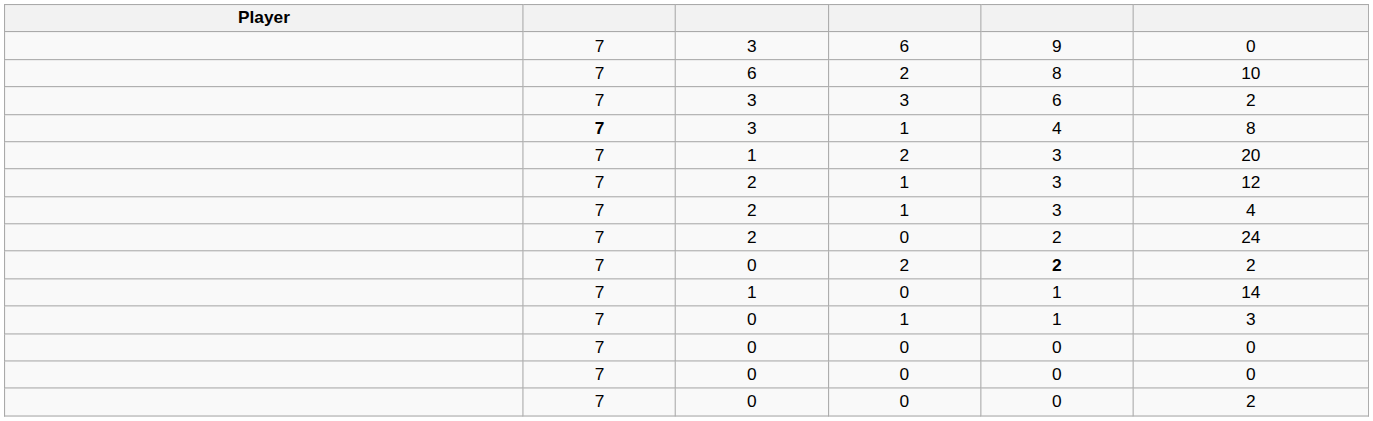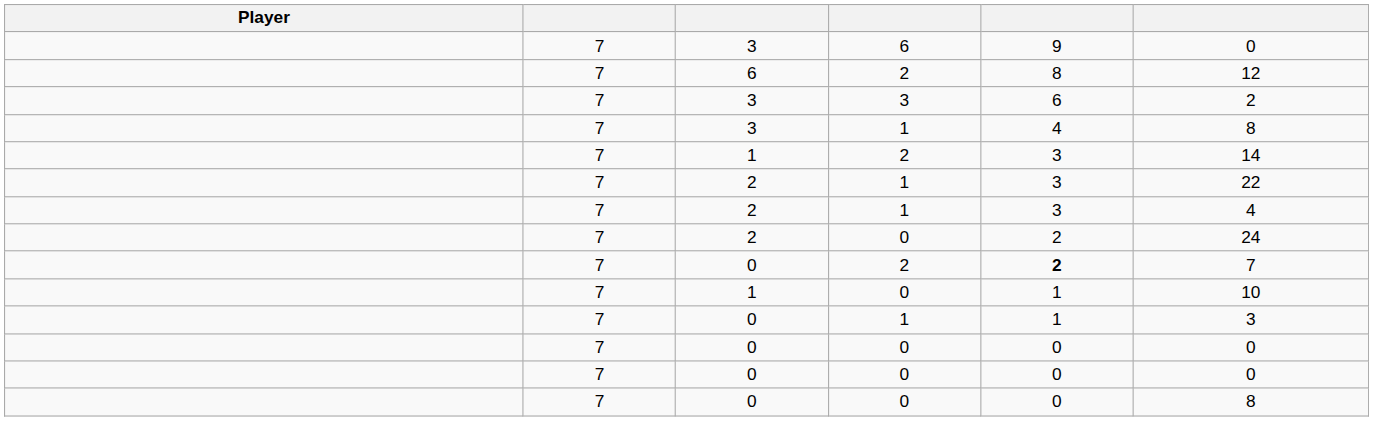(1251, 73) 10 -> (1251, 73) 12
(600, 127) bold -> (600, 127) normal
(1251, 155) 20 -> (1251, 155) 14
(1251, 182) 12 -> (1251, 182) 22
(1251, 264) 2 -> (1251, 264) 7
(1251, 292) 14 -> (1251, 292) 10
(1251, 401) 2 -> (1251, 401) 8
